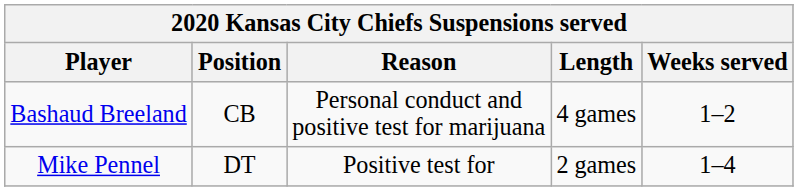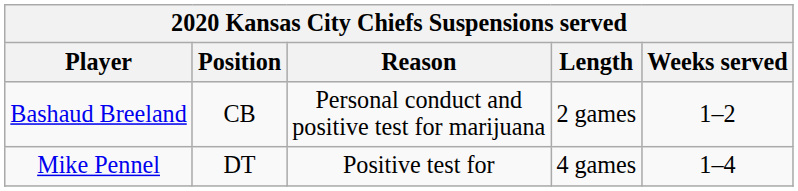(596, 113) 4 games -> (596, 113) 2 games
(596, 165) 2 games -> (596, 165) 4 games
